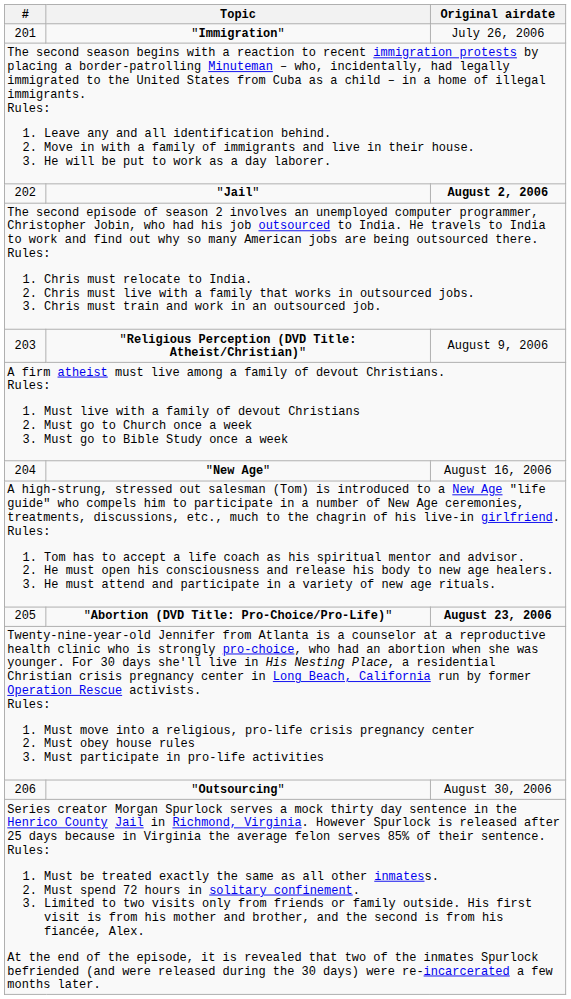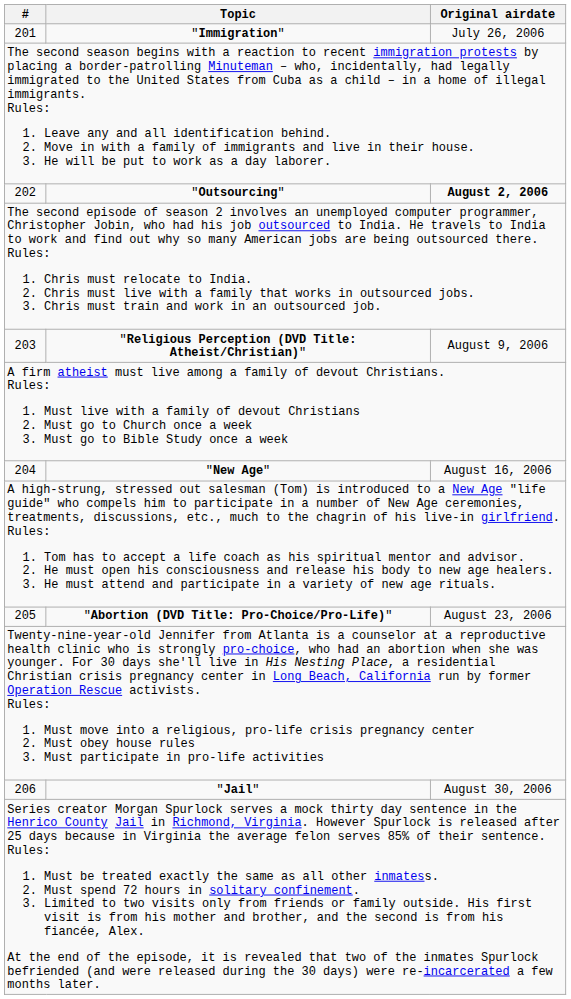(238, 193) "Jail" -> (238, 193) "Outsourcing"
(498, 617) bold -> (498, 617) normal
(238, 790) "Outsourcing" -> (238, 790) "Jail"
